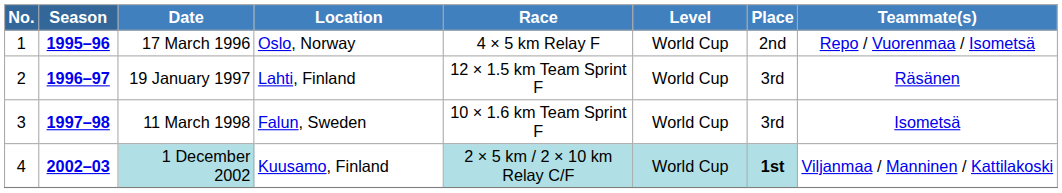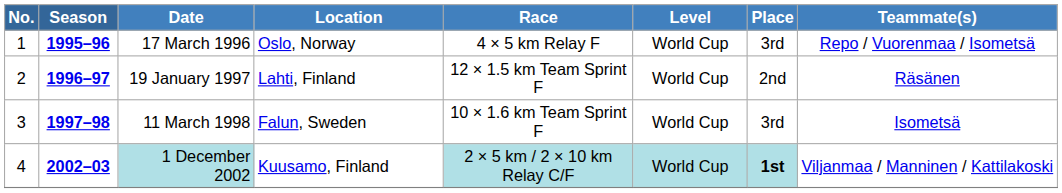(773, 43) 2nd -> (773, 43) 3rd
(773, 78) 3rd -> (773, 78) 2nd
